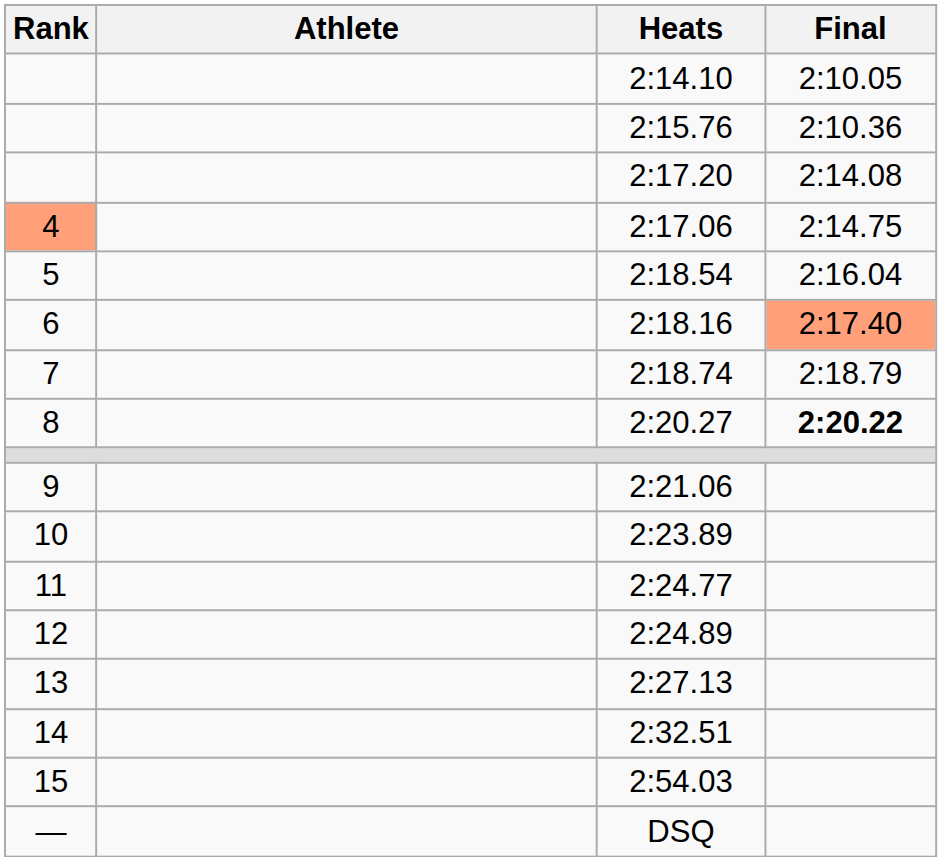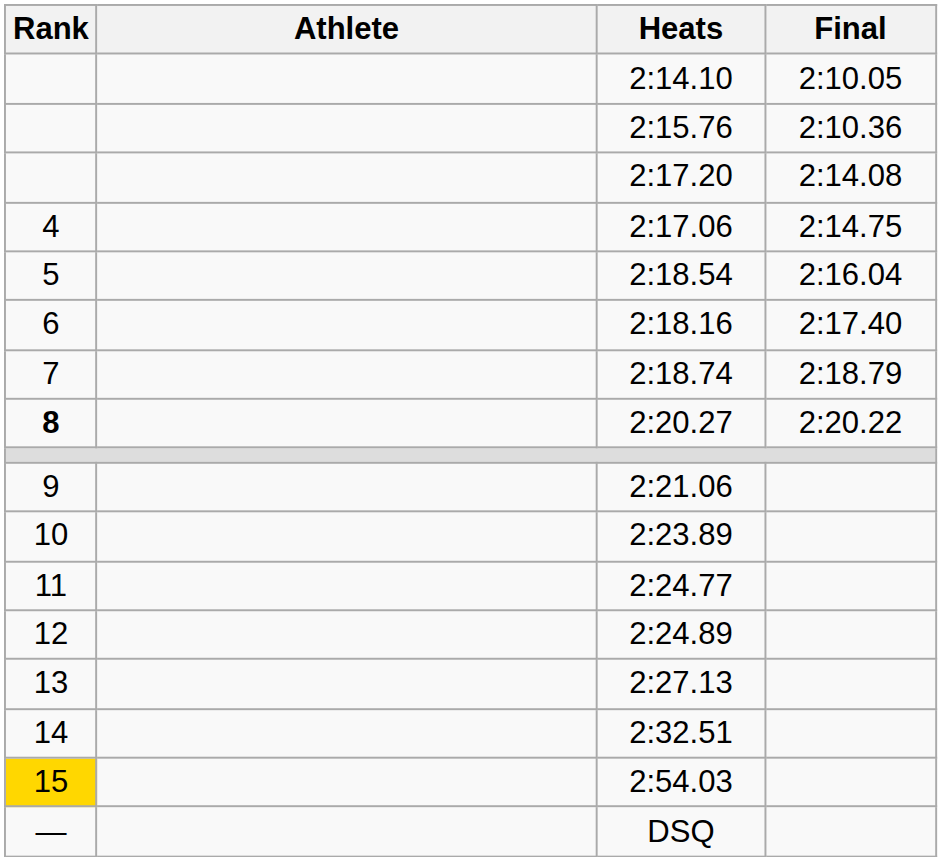(51, 226) lightsalmon background -> (51, 226) no background
(850, 324) lightsalmon background -> (850, 324) no background
(51, 422) normal -> (51, 422) bold
(850, 422) bold -> (850, 422) normal
(51, 781) no background -> (51, 781) gold background
